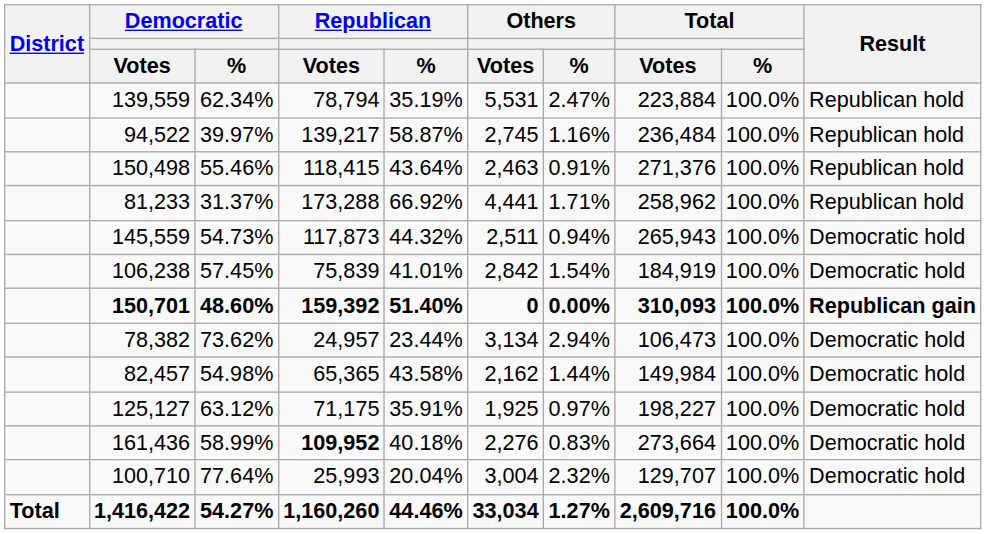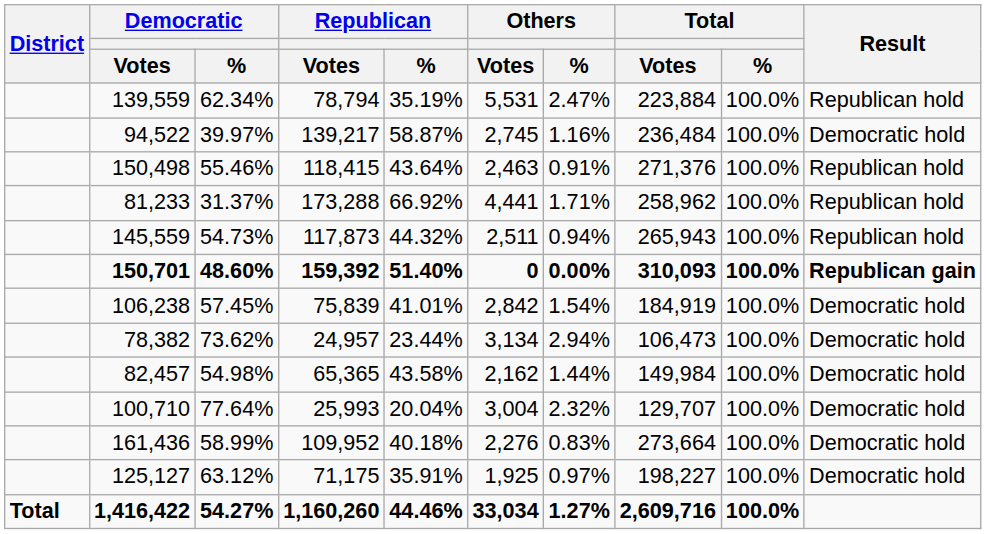(887, 134) Republican hold -> (887, 134) Democratic hold
(887, 237) Democratic hold -> (887, 237) Republican hold
rows swapped: (151, 271) <-> (151, 305)
rows swapped: (151, 476) <-> (151, 408)
(340, 442) bold -> (340, 442) normal
